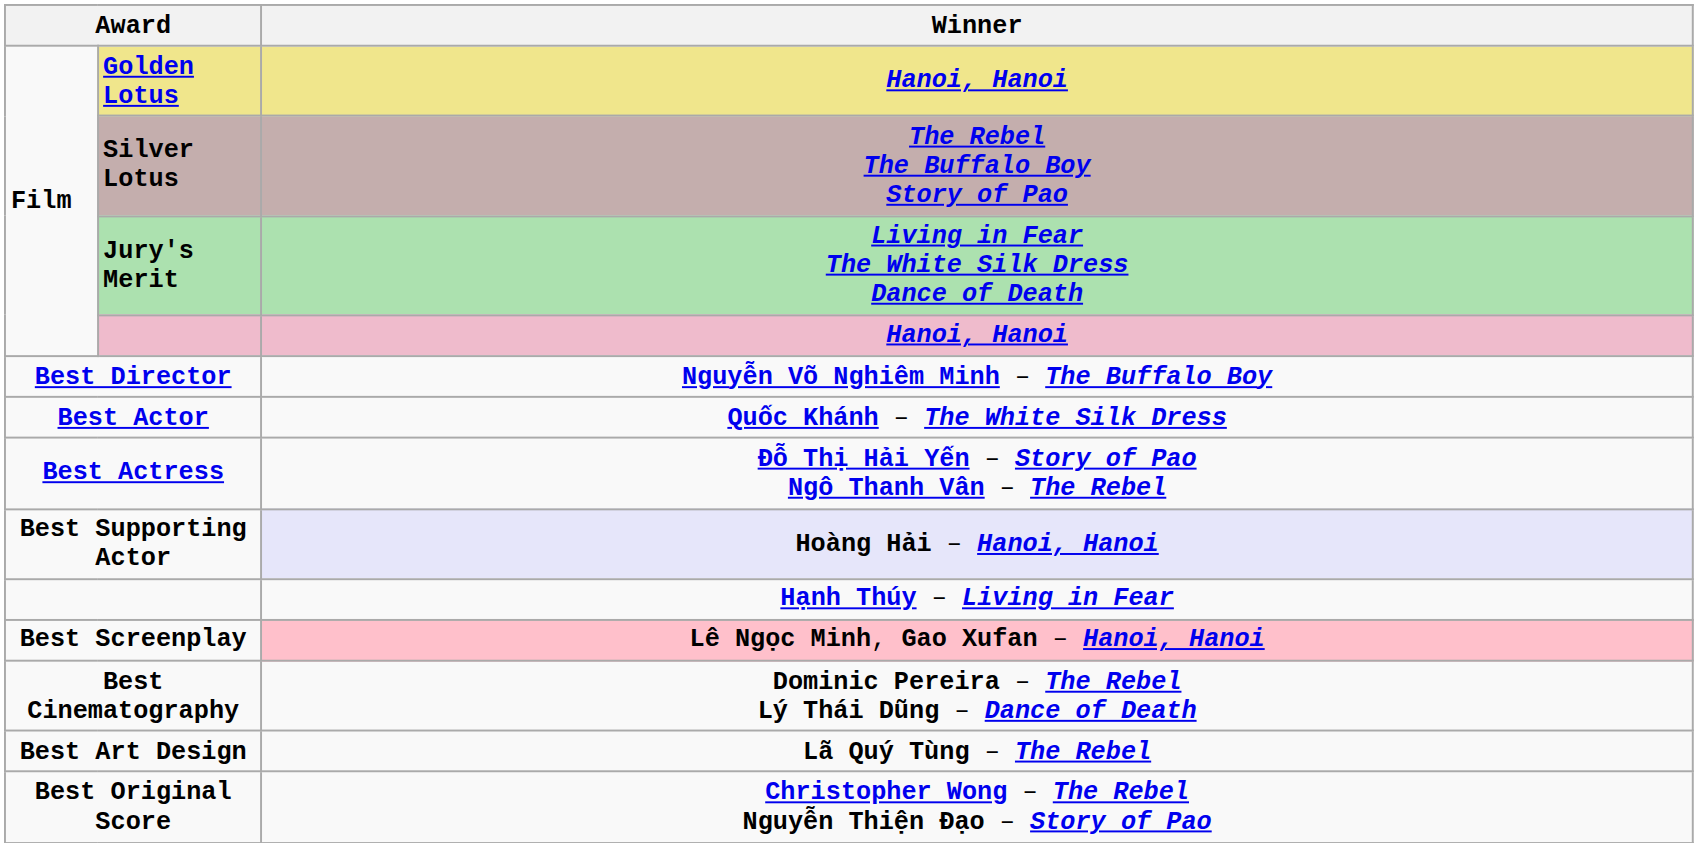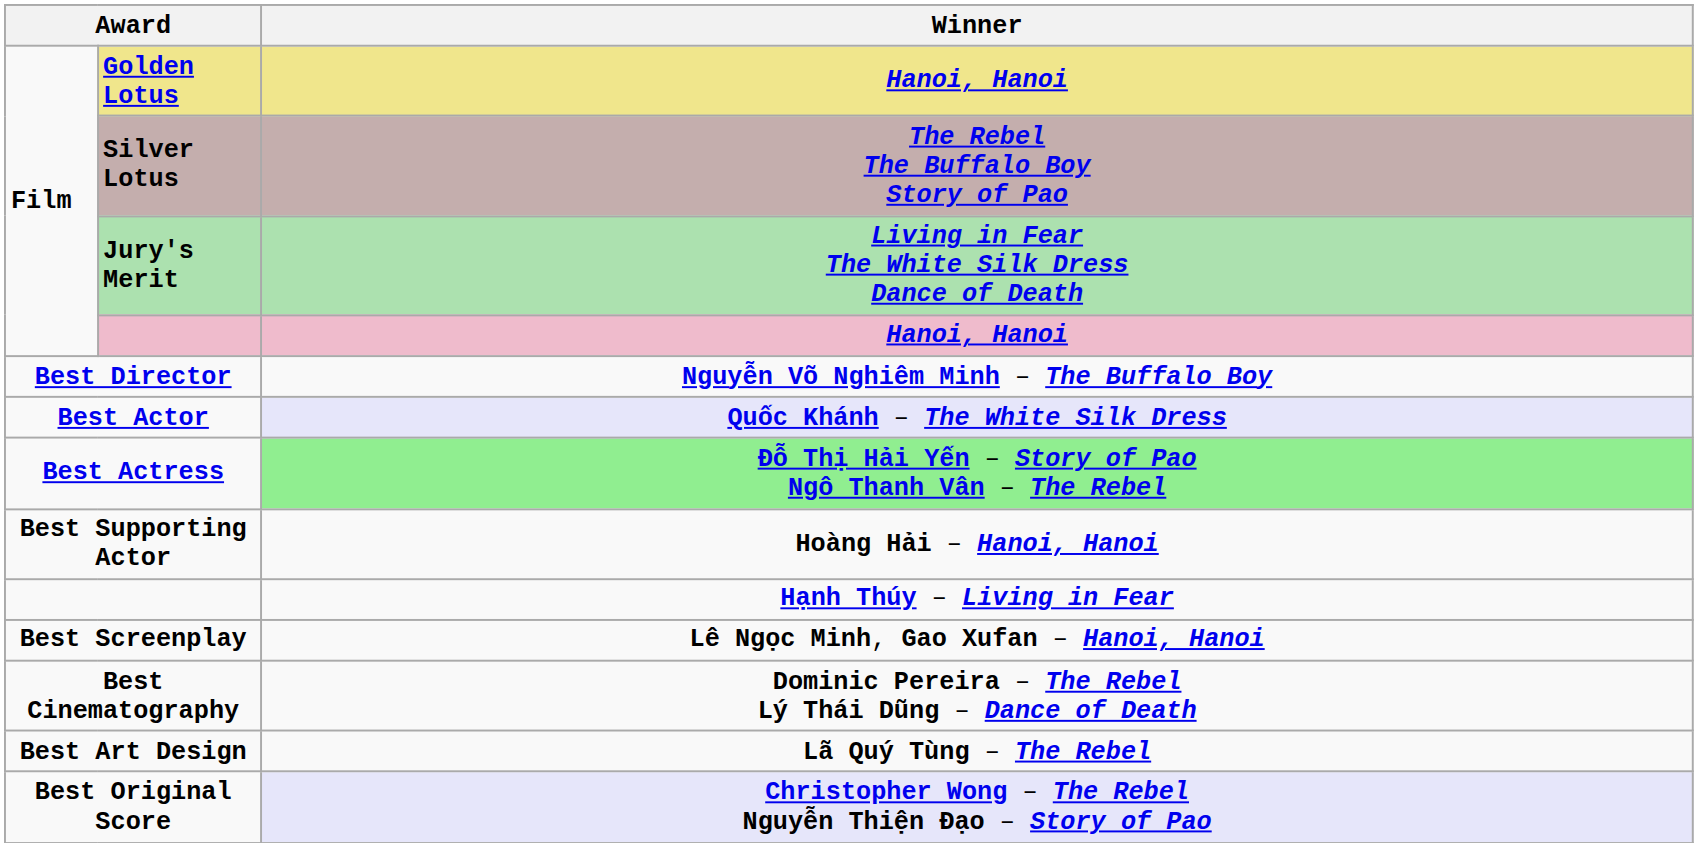(977, 418) no background -> (977, 418) lavender background
(977, 473) no background -> (977, 473) lightgreen background
(977, 544) lavender background -> (977, 544) no background
(977, 640) pink background -> (977, 640) no background
(977, 807) no background -> (977, 807) lavender background
